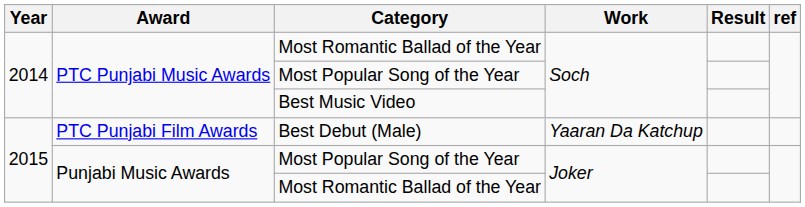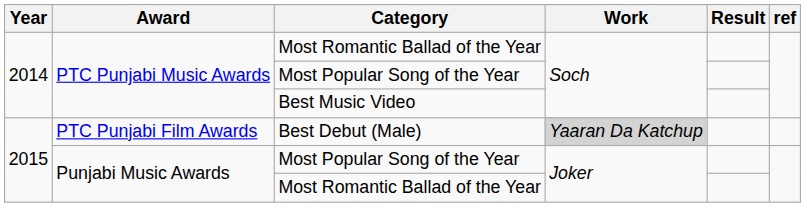(626, 131) no background -> (626, 131) lightgrey background
